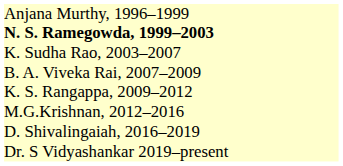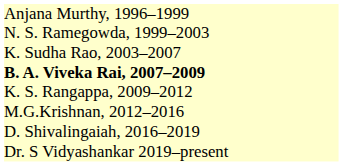(109, 33) bold -> (107, 33) normal
(103, 72) normal -> (105, 72) bold
